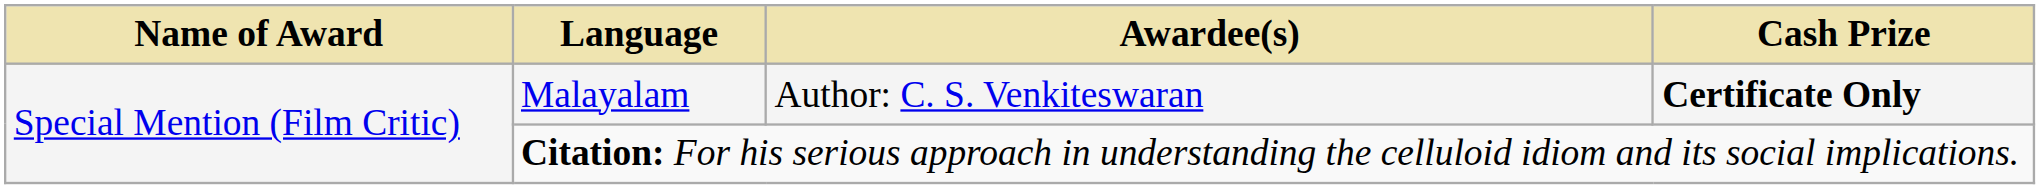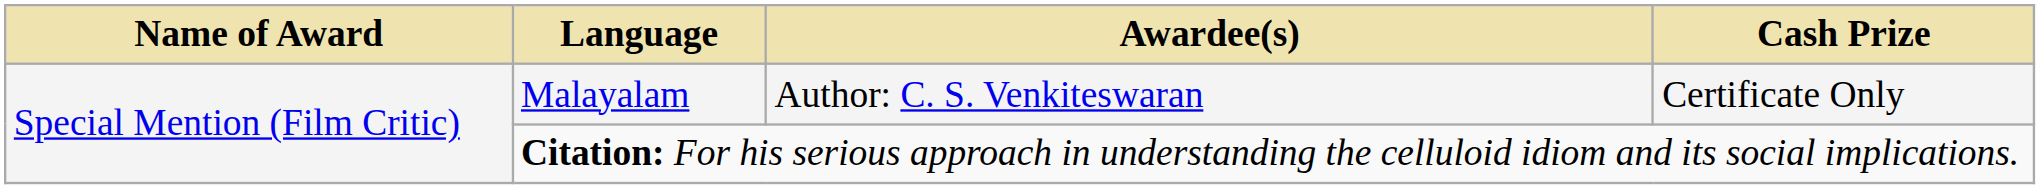(1792, 93) bold -> (1783, 93) normal
